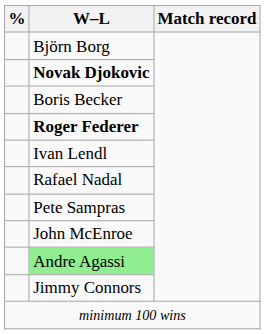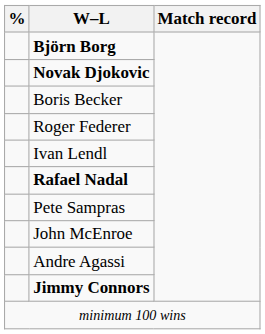(71, 45) normal -> (74, 45) bold
(86, 126) bold -> (82, 126) normal
(78, 180) normal -> (81, 180) bold
(79, 260) lightgreen background -> (79, 260) no background
(87, 287) normal -> (91, 287) bold
